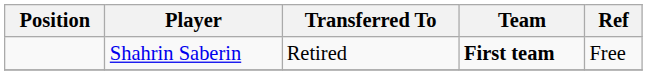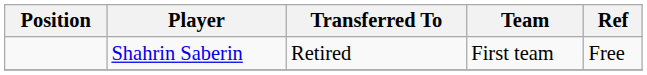(509, 53) bold -> (512, 53) normal
